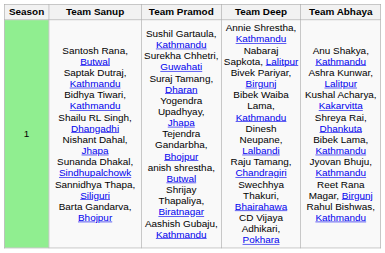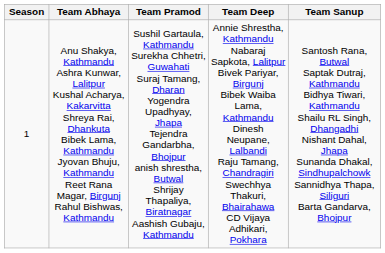columns swapped: (95, 12) <-> (341, 12)
(27, 134) lightgreen background -> (27, 134) no background
